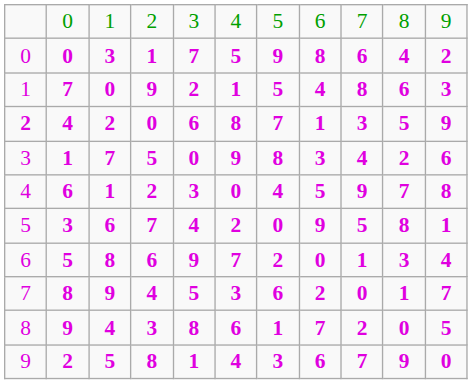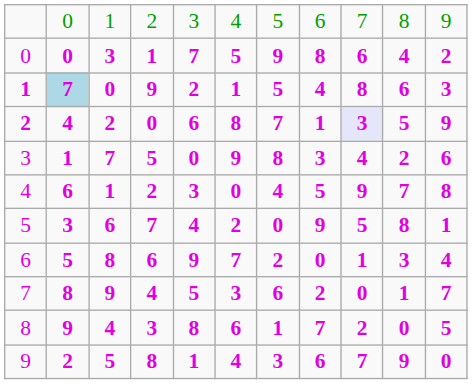(26, 89) normal -> (26, 89) bold
(68, 89) no background -> (68, 89) lightblue background
(362, 123) no background -> (362, 123) lavender background
